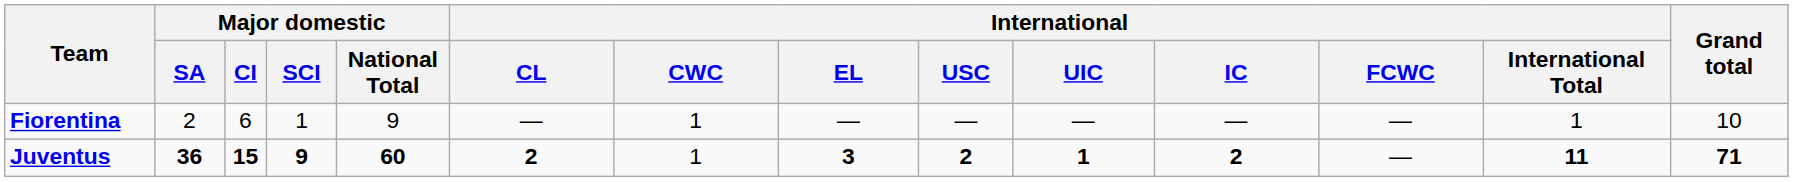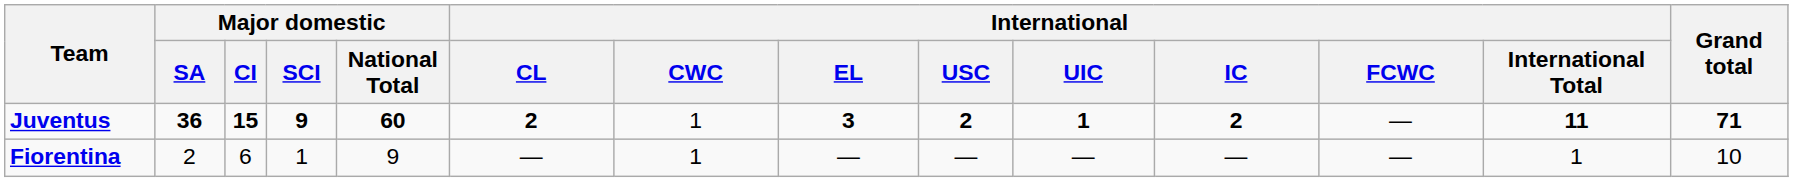rows swapped: (60, 157) <-> (65, 120)
